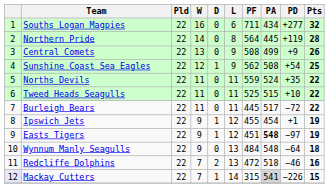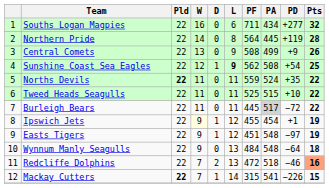(233, 66) normal -> (233, 66) bold
(181, 80) normal -> (181, 80) bold
(271, 108) no background -> (271, 108) lightgrey background
(199, 121) no background -> (199, 121) lightyellow background
(271, 135) bold -> (271, 135) normal
(315, 163) no background -> (315, 163) lightsalmon background
(13, 176) lavender background -> (13, 176) no background
(181, 176) normal -> (181, 176) bold
(271, 176) lightgrey background -> (271, 176) no background
